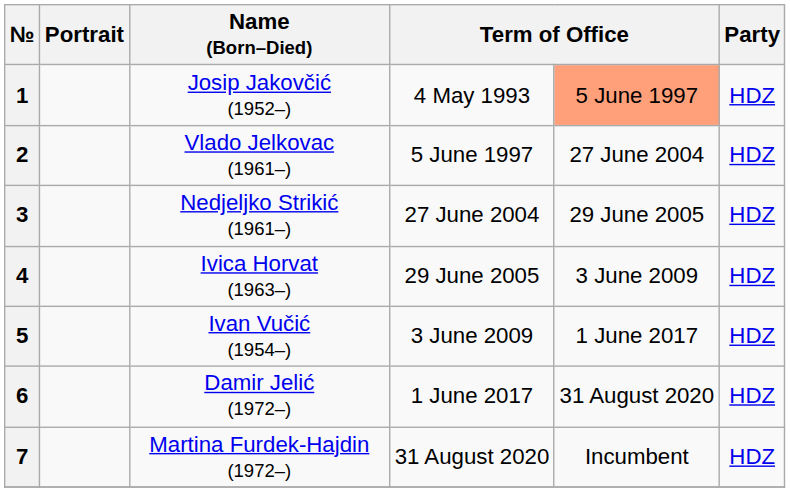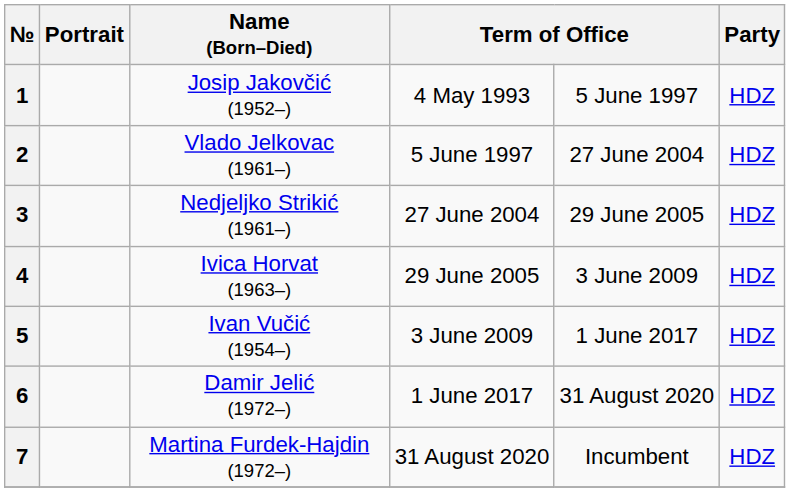(637, 94) lightsalmon background -> (637, 94) no background
